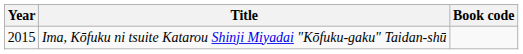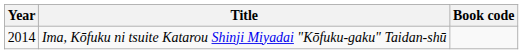(22, 37) 2015 -> (22, 37) 2014
